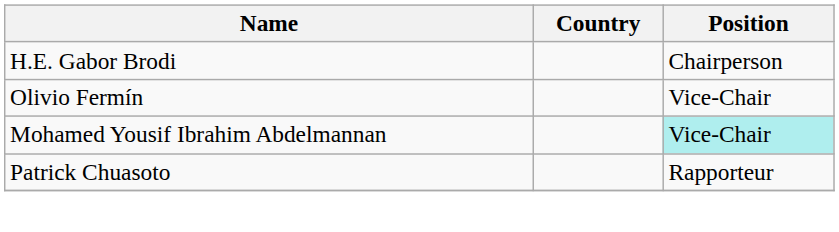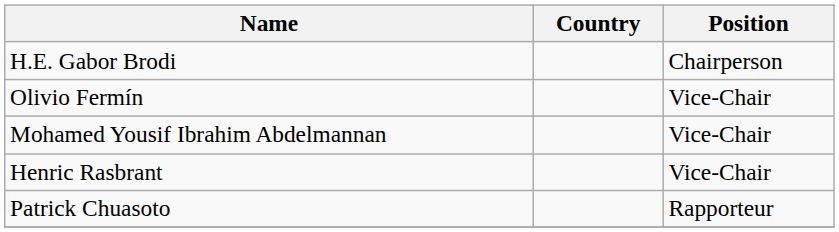(720, 134) paleturquoise background -> (720, 134) no background
+ row: (86, 171)
